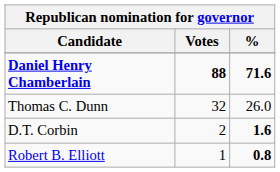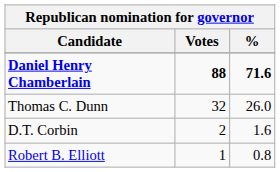(262, 130) bold -> (262, 130) normal
(262, 154) bold -> (262, 154) normal
